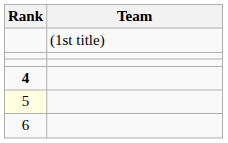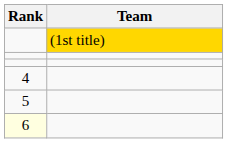(77, 40) no background -> (77, 40) gold background
(25, 77) bold -> (25, 77) normal
(25, 101) lightyellow background -> (25, 101) no background
(25, 125) no background -> (25, 125) lightyellow background
